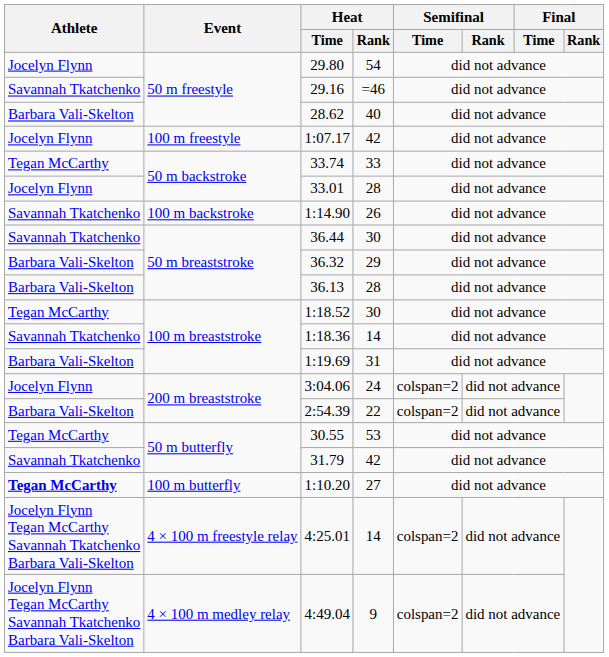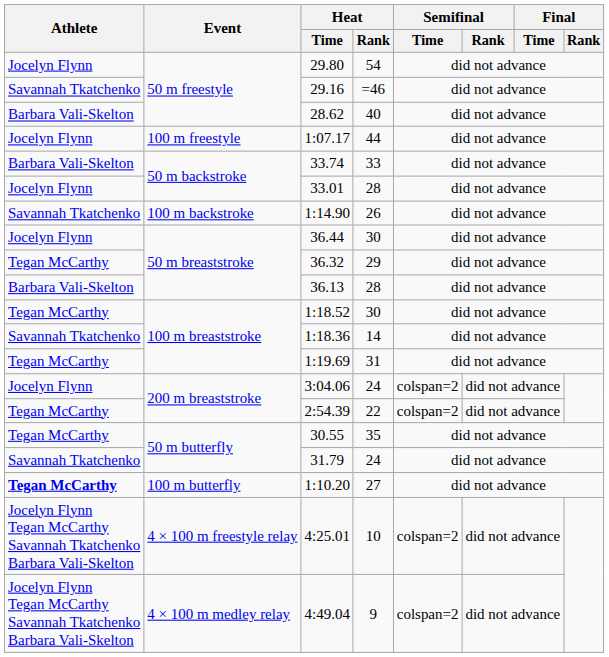(373, 139) 42 -> (373, 139) 44
(58, 164) Tegan McCarthy -> (71, 164) Barbara Vali-Skelton
(74, 238) Savannah Tkatchenko -> (50, 238) Jocelyn Flynn
(71, 262) Barbara Vali-Skelton -> (58, 262) Tegan McCarthy
(71, 361) Barbara Vali-Skelton -> (58, 361) Tegan McCarthy
(71, 411) Barbara Vali-Skelton -> (58, 411) Tegan McCarthy
(373, 435) 53 -> (373, 435) 35
(373, 460) 42 -> (373, 460) 24
(373, 536) 14 -> (373, 536) 10
